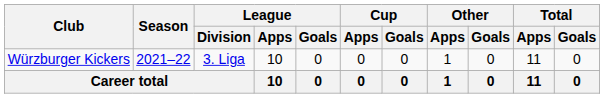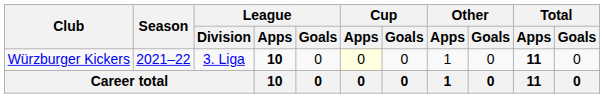(275, 59) normal -> (275, 59) bold
(361, 59) no background -> (361, 59) lightyellow background
(534, 59) normal -> (534, 59) bold
